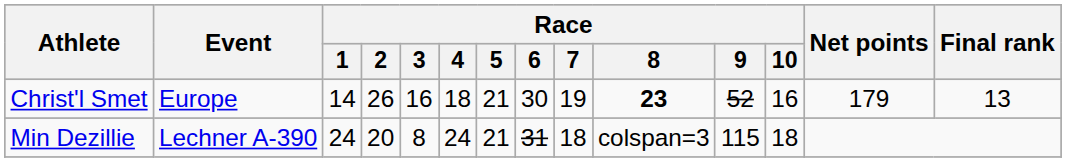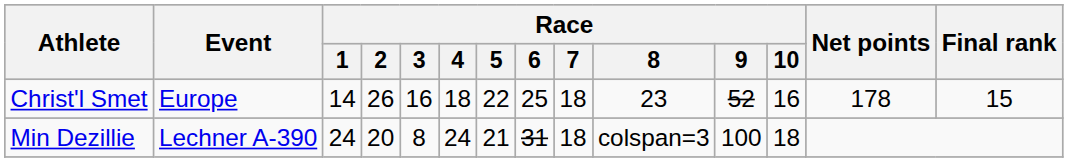(496, 99) 21 -> (496, 99) 22
(535, 99) 30 -> (535, 99) 25
(573, 99) 19 -> (573, 99) 18
(654, 99) bold -> (654, 99) normal
(869, 99) 179 -> (871, 99) 178
(997, 99) 13 -> (999, 99) 15
(740, 138) 115 -> (741, 138) 100
